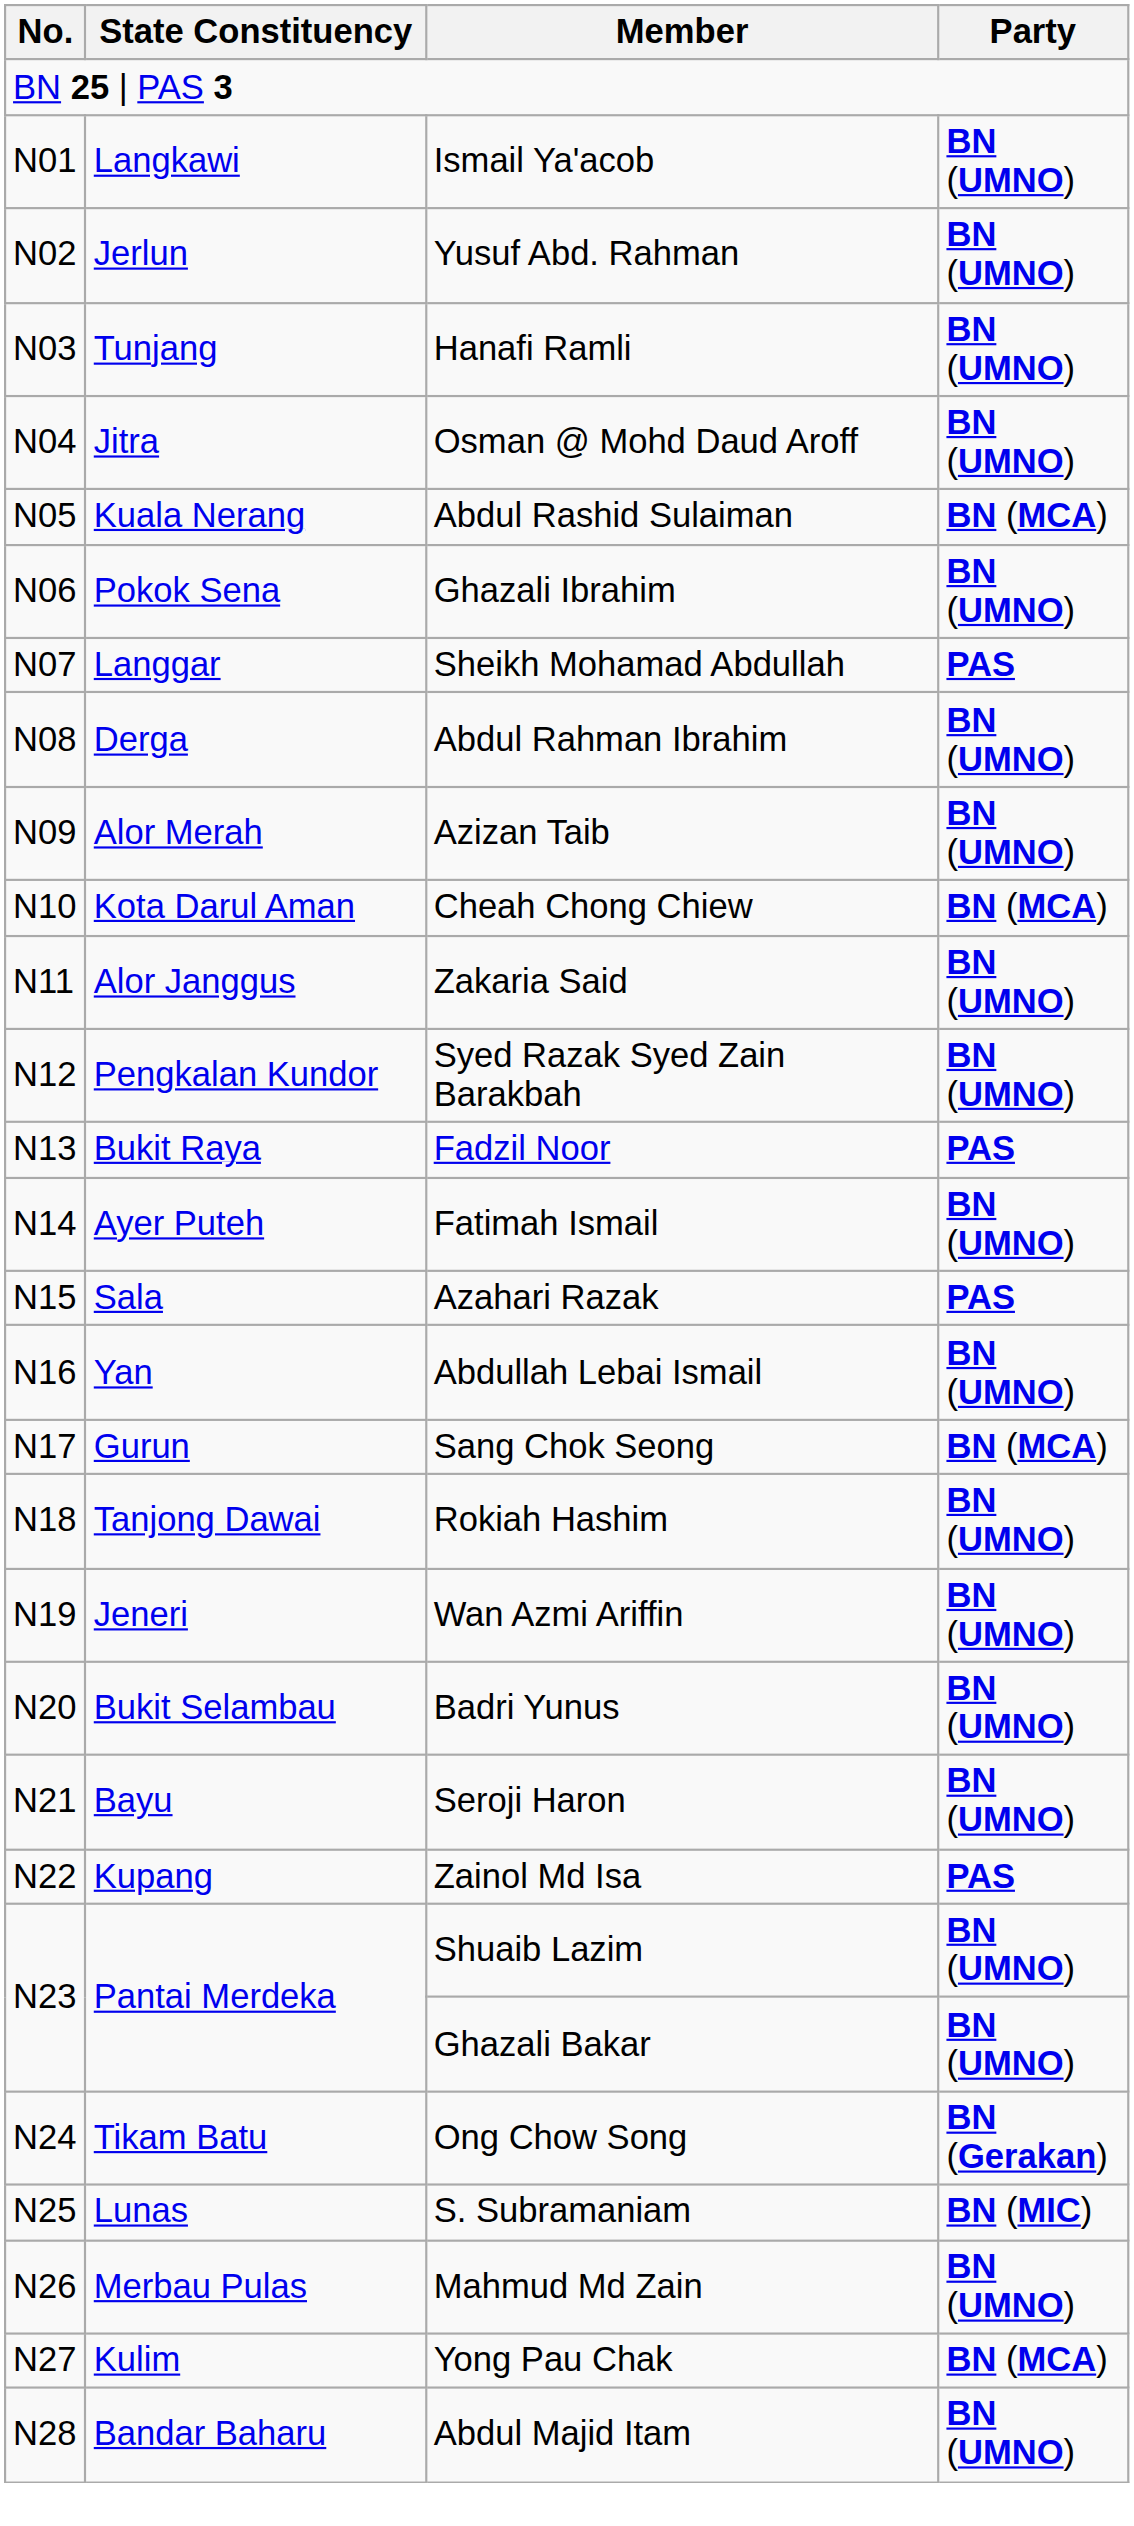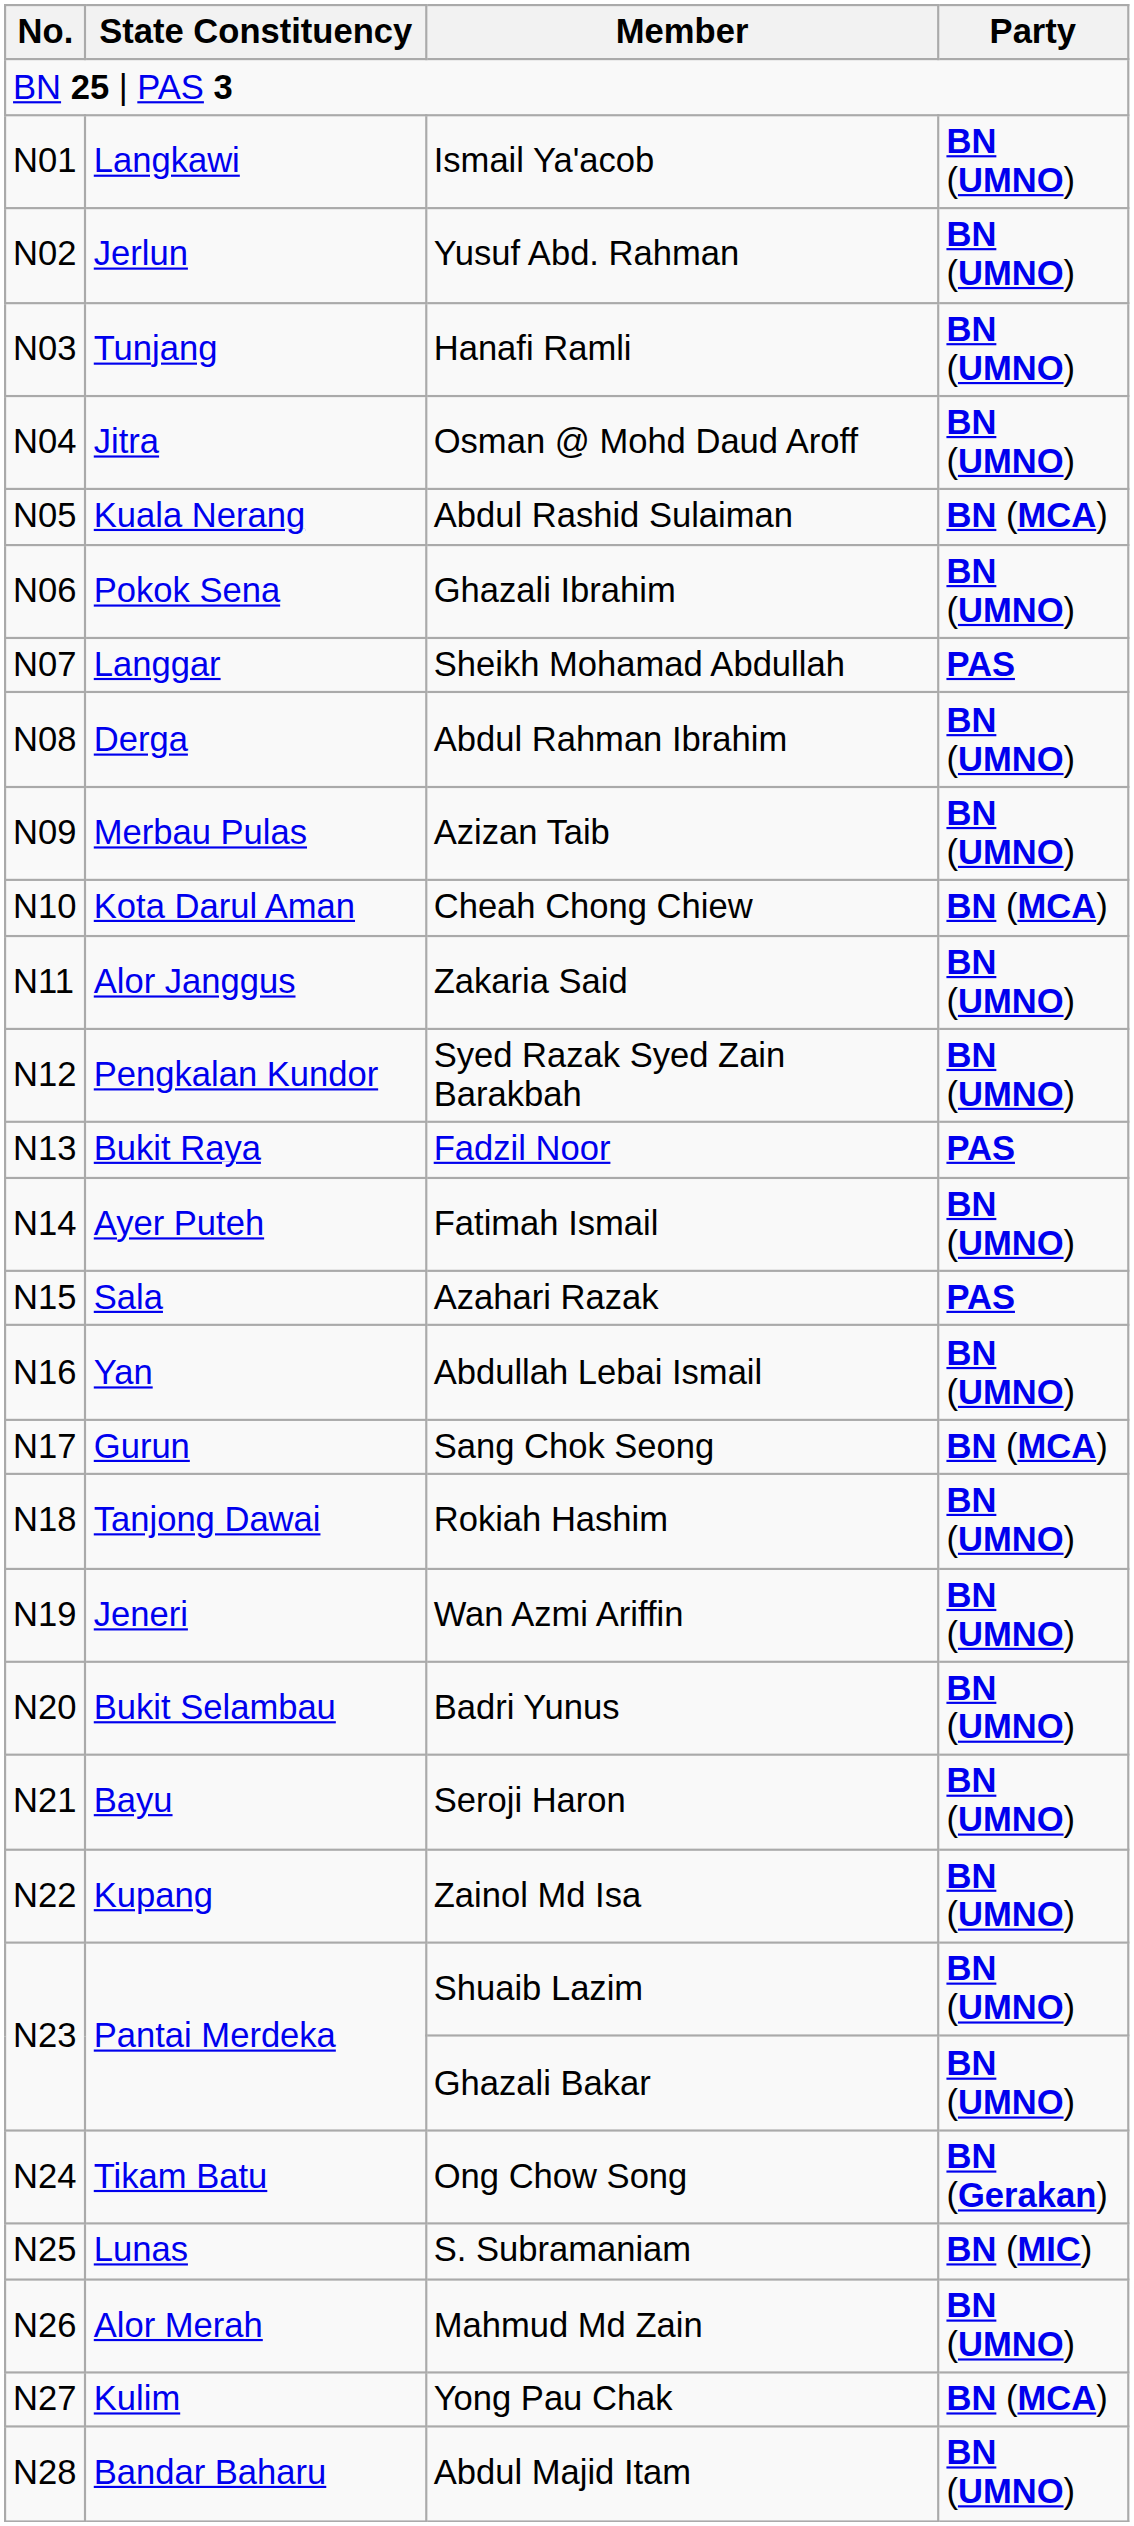(178, 832) Alor Merah -> (200, 832) Merbau Pulas
(981, 1875) PAS -> (1011, 1895) BN (UMNO)
(200, 2285) Merbau Pulas -> (178, 2324) Alor Merah
